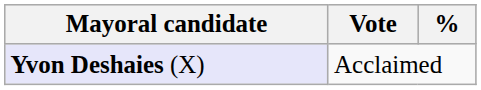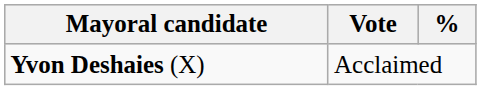(108, 63) lavender background -> (108, 63) no background
